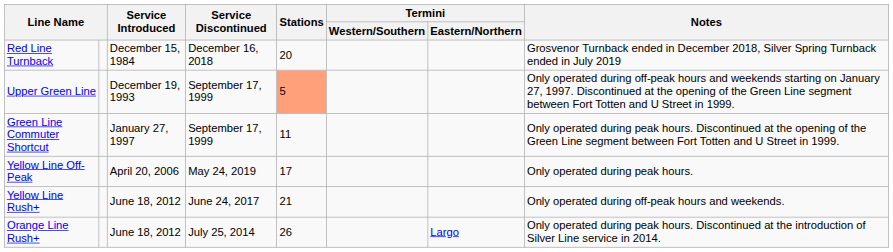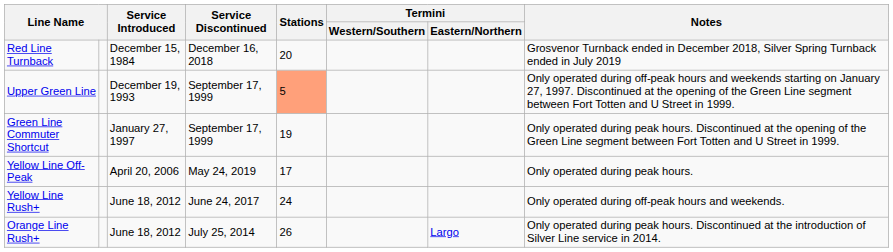(285, 134) 11 -> (286, 134) 19
(286, 201) 21 -> (286, 201) 24
